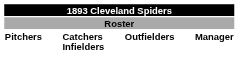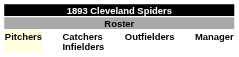(23, 36) no background -> (23, 36) lightyellow background
